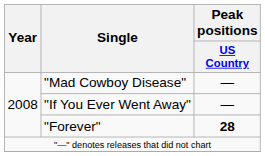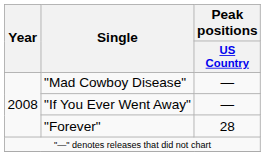(227, 126) bold -> (227, 126) normal
